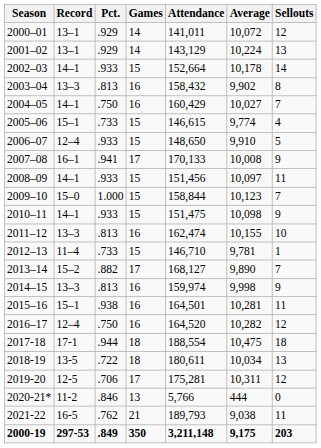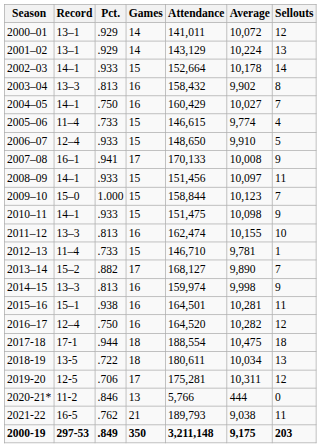(68, 123) 15–1 -> (68, 123) 11–4
